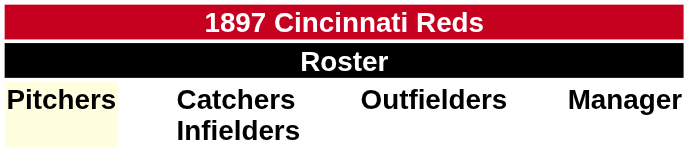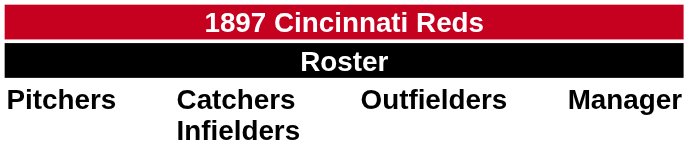(61, 99) lightyellow background -> (61, 99) no background
